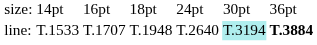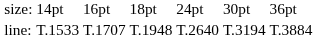(244, 30) paleturquoise background -> (244, 30) no background
(291, 30) bold -> (291, 30) normal
